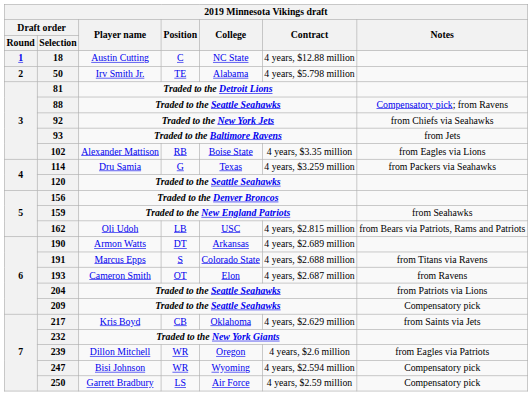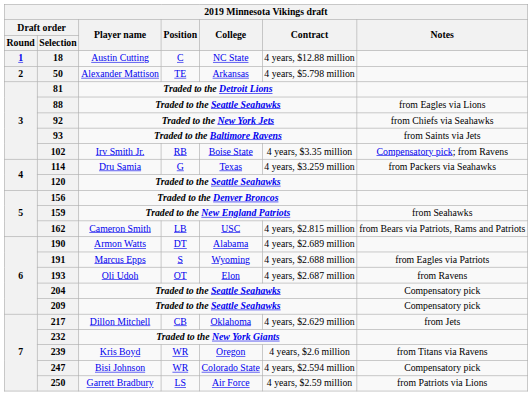(120, 74) Irv Smith Jr. -> (120, 74) Alexander Mattison
(231, 74) Alabama -> (231, 74) Arkansas
(442, 105) Compensatory pick; from Ravens -> (442, 105) from Eagles via Lions
(442, 136) from Jets -> (442, 136) from Saints via Jets
(120, 151) Alexander Mattison -> (120, 151) Irv Smith Jr.
(442, 151) from Eagles via Lions -> (442, 151) Compensatory pick; from Ravens
(120, 228) Oli Udoh -> (120, 228) Cameron Smith
(231, 244) Arkansas -> (231, 244) Alabama
(231, 259) Colorado State -> (231, 259) Wyoming
(442, 259) from Titans via Ravens -> (442, 259) from Eagles via Patriots
(120, 275) Cameron Smith -> (120, 275) Oli Udoh
(442, 290) from Patriots via Lions -> (442, 290) Compensatory pick
(120, 321) Kris Boyd -> (120, 321) Dillon Mitchell
(442, 321) from Saints via Jets -> (442, 321) from Jets
(120, 352) Dillon Mitchell -> (120, 352) Kris Boyd
(442, 352) from Eagles via Patriots -> (442, 352) from Titans via Ravens
(231, 368) Wyoming -> (231, 368) Colorado State
(442, 383) Compensatory pick -> (442, 383) from Patriots via Lions
